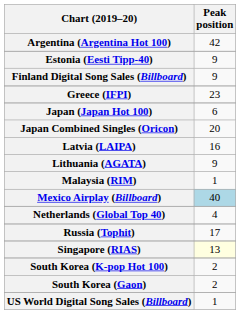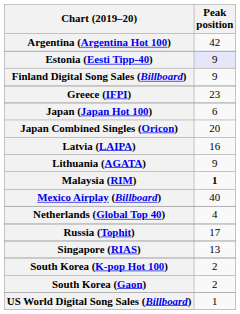(215, 59) no background -> (215, 59) lavender background
(215, 180) normal -> (215, 180) bold
(215, 197) lightblue background -> (215, 197) no background
(215, 249) lightyellow background -> (215, 249) no background
